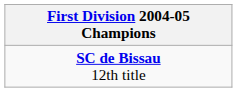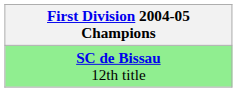(118, 66) no background -> (118, 66) lightgreen background
